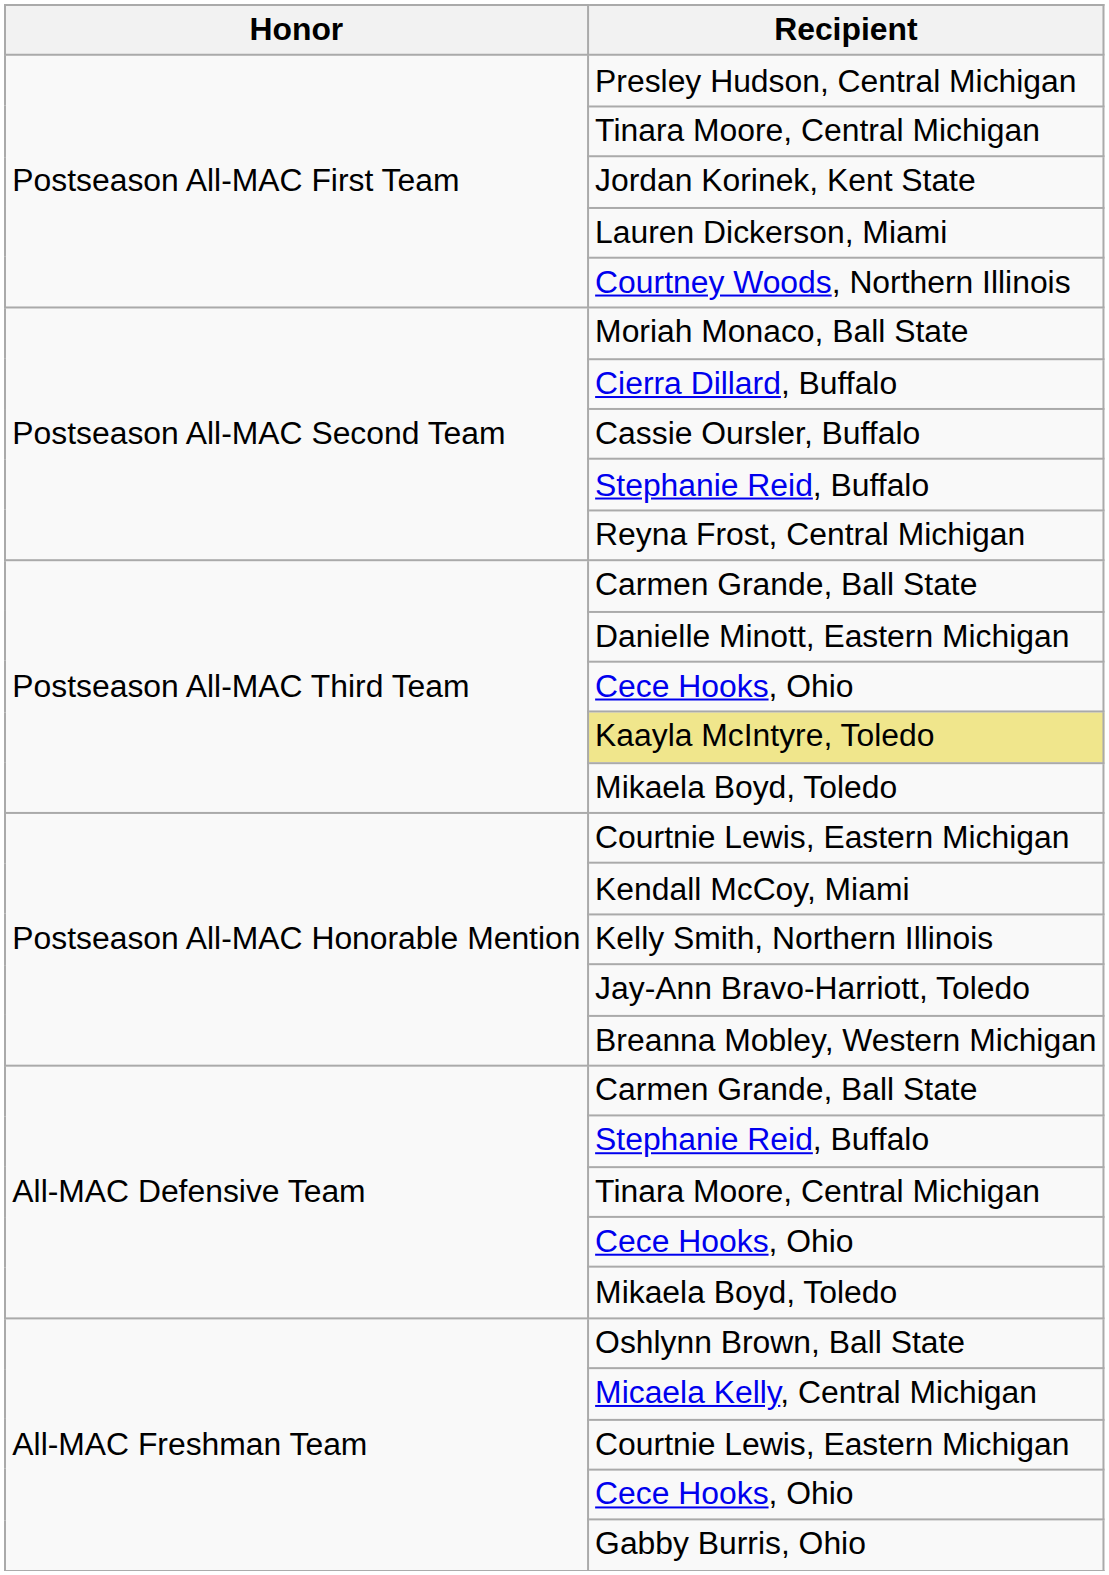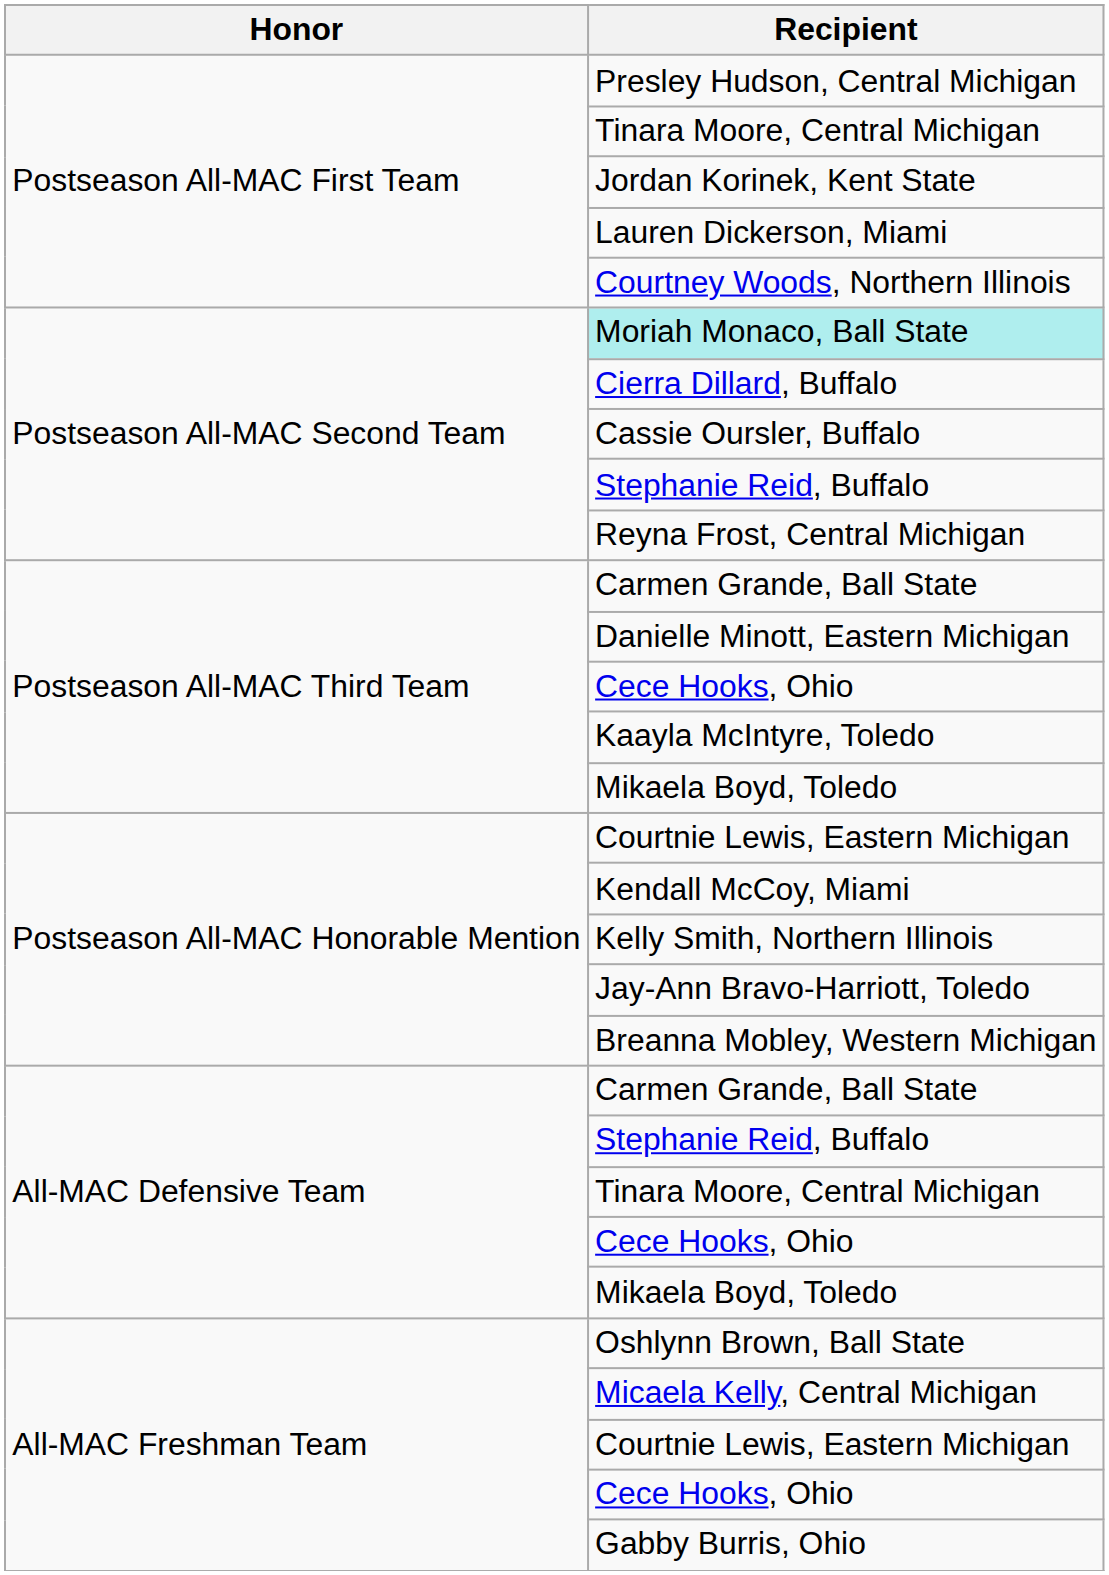(782, 332) no background -> (782, 332) paleturquoise background
(765, 736) khaki background -> (765, 736) no background
